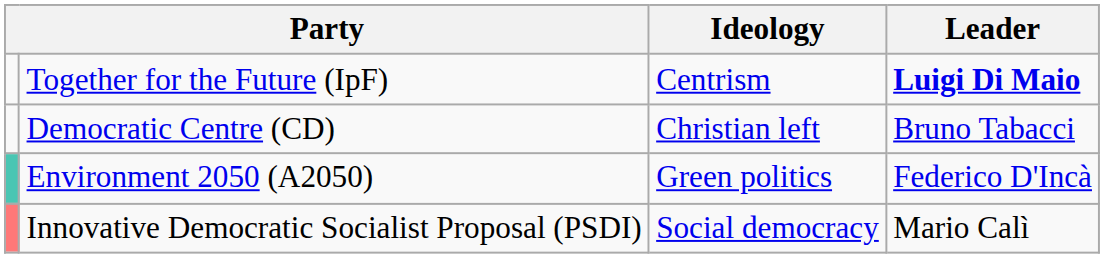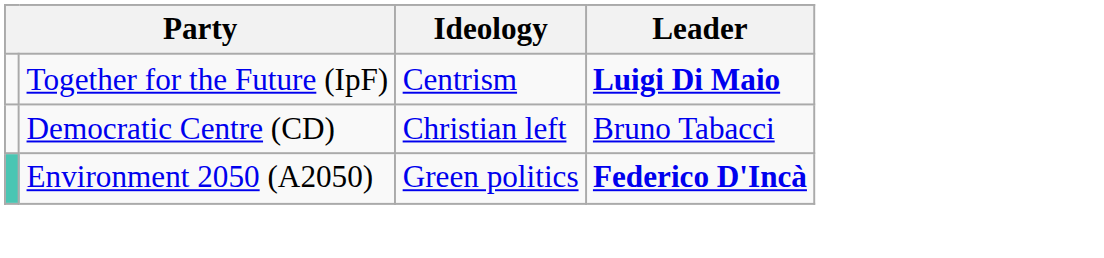(993, 177) normal -> (700, 177) bold
- row: (334, 227)
